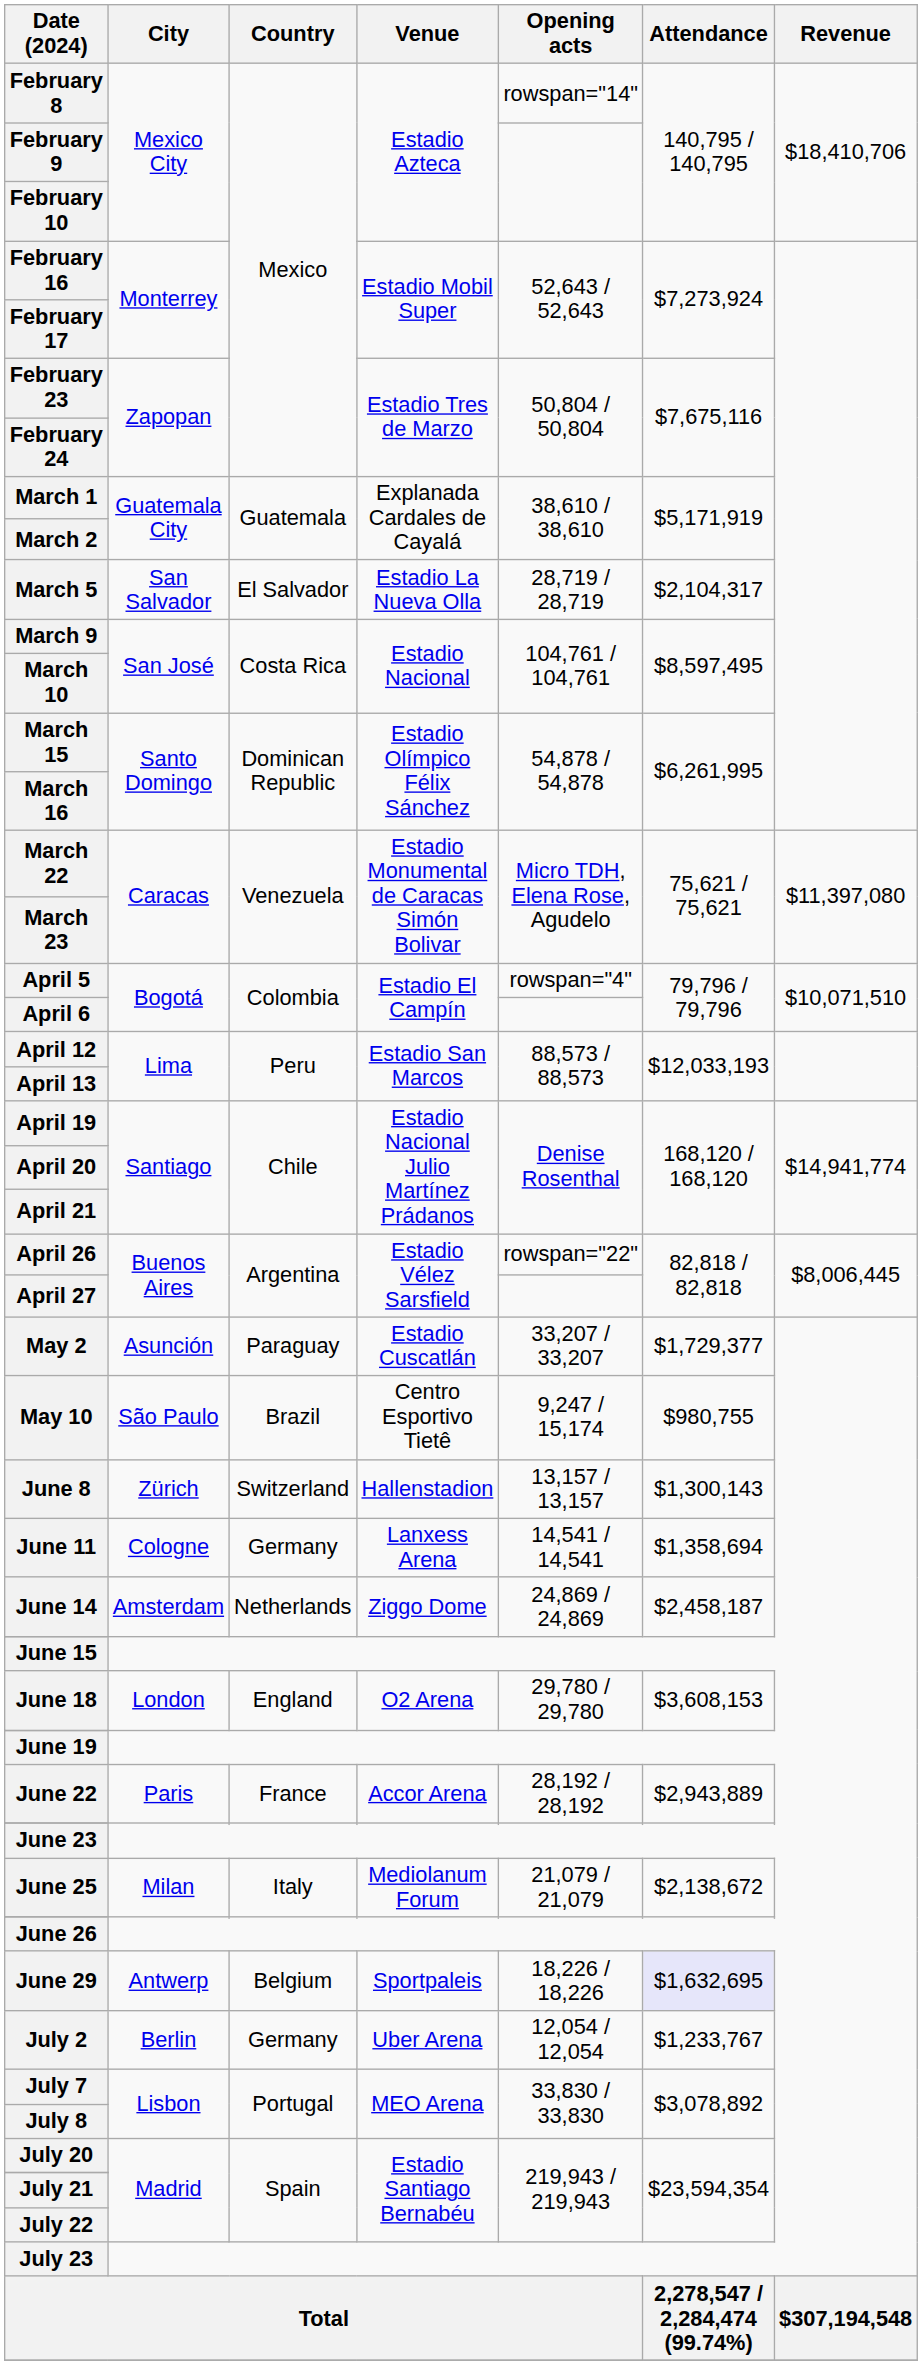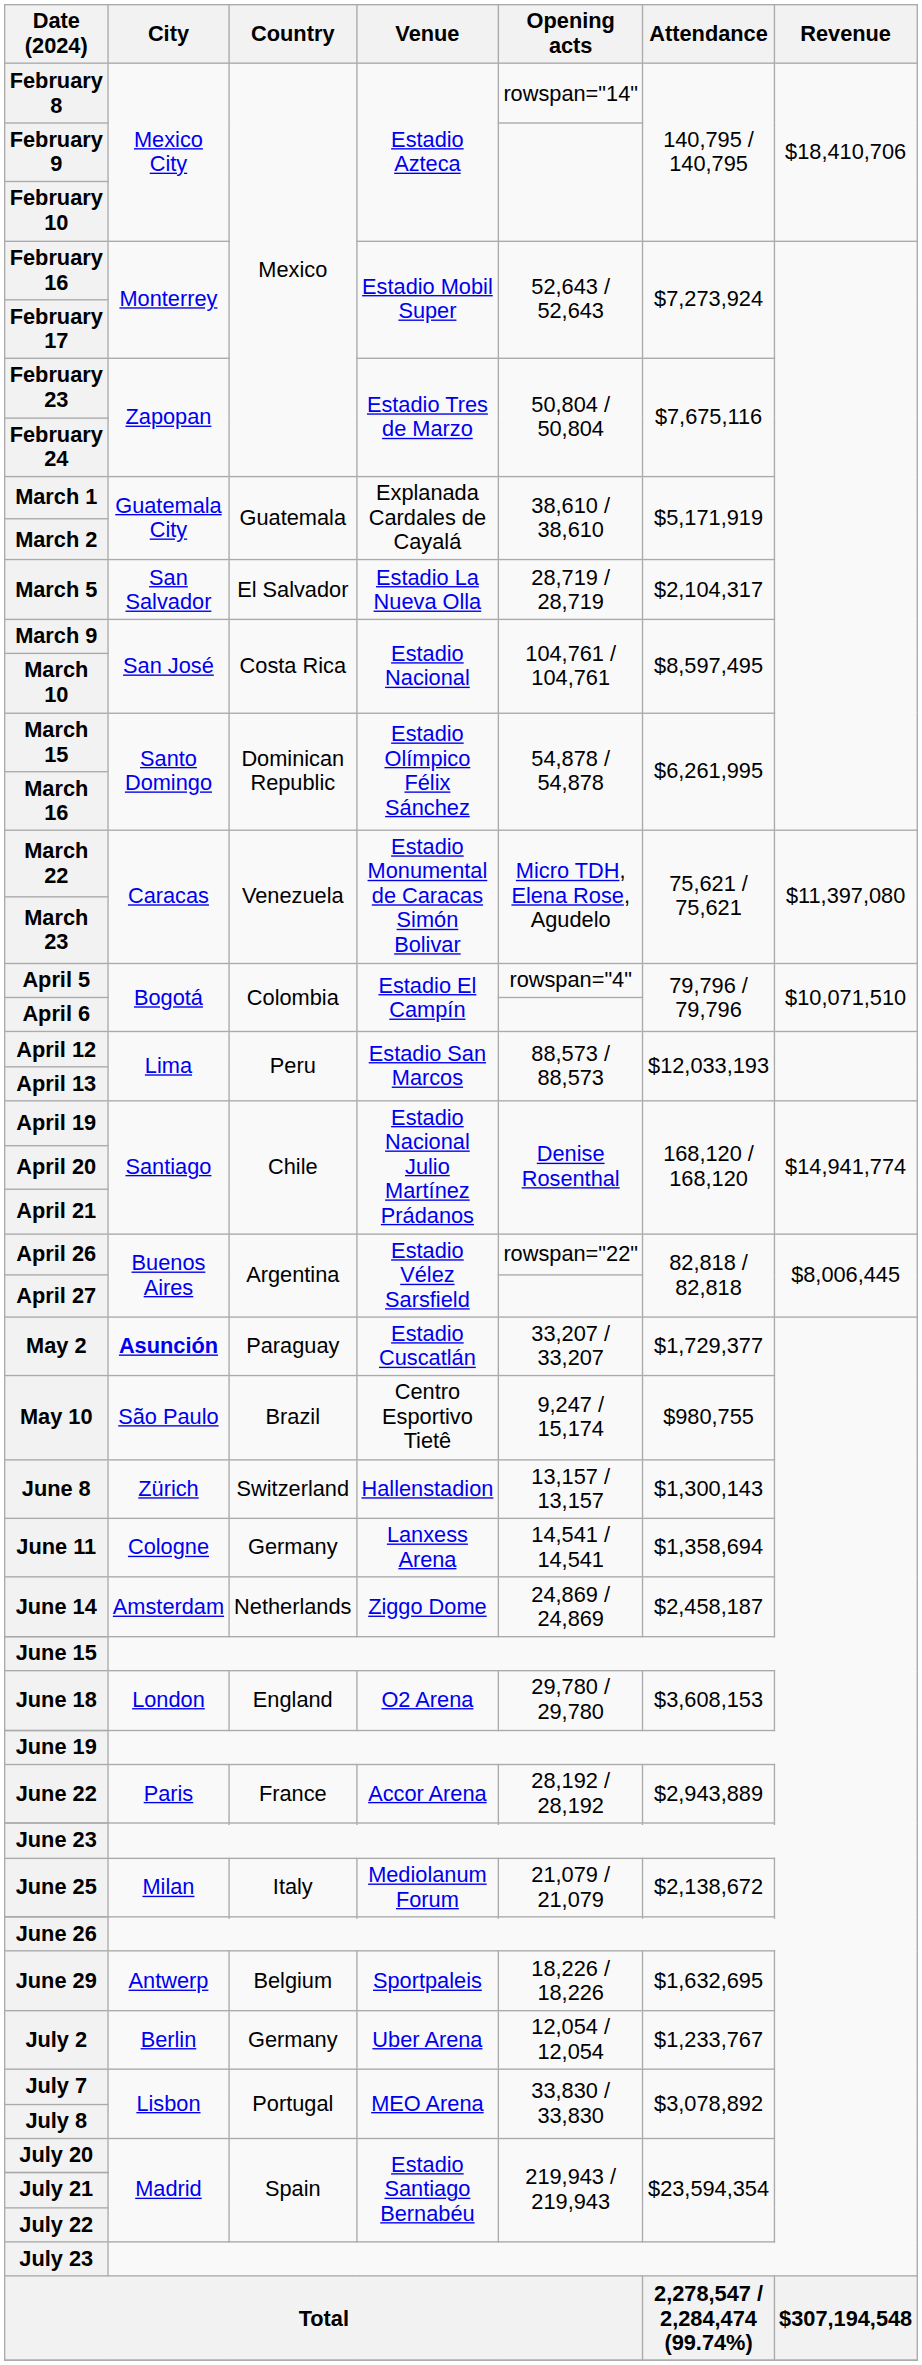(168, 1346) normal -> (168, 1346) bold
(709, 1980) lavender background -> (709, 1980) no background
